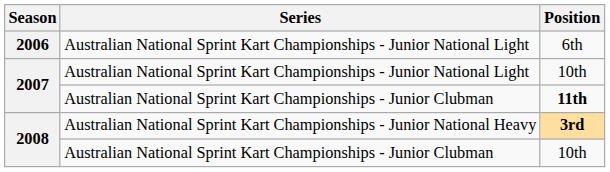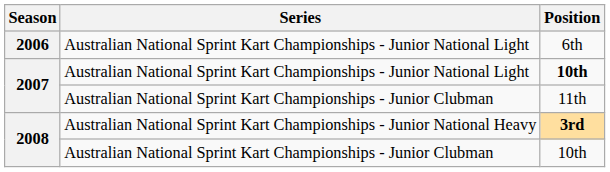(572, 71) normal -> (572, 71) bold
(572, 98) bold -> (572, 98) normal
